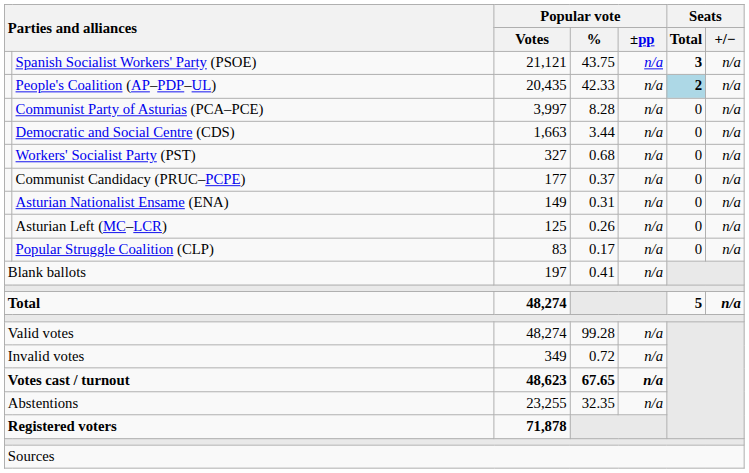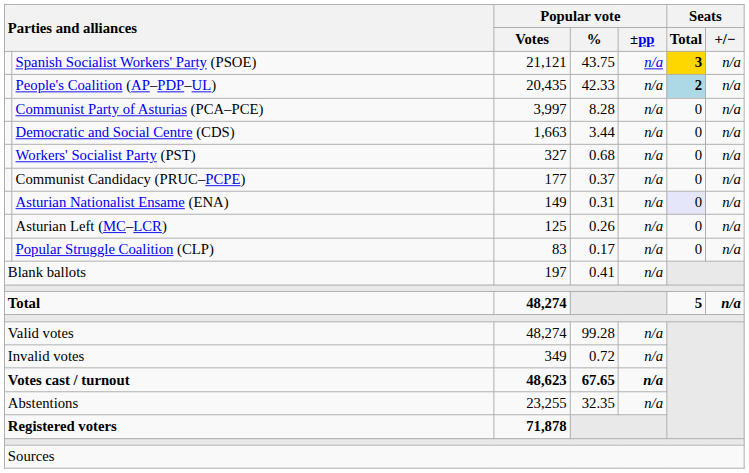(698, 62) no background -> (698, 62) gold background
(698, 202) no background -> (698, 202) lavender background
